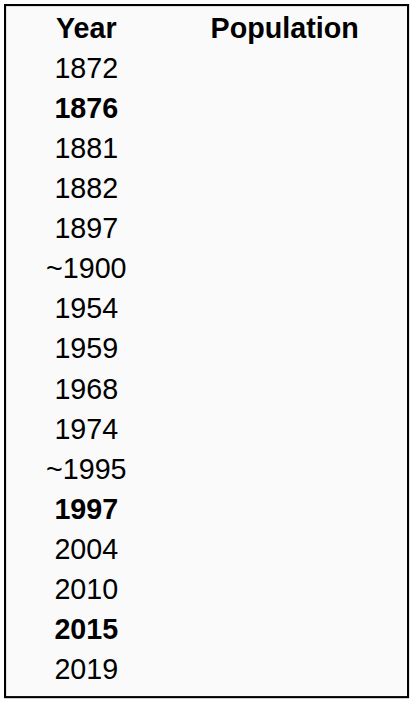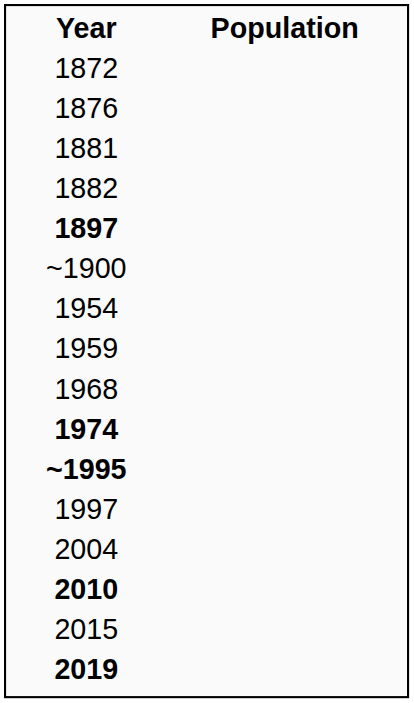(86, 108) bold -> (86, 108) normal
(86, 229) normal -> (86, 229) bold
(86, 429) normal -> (86, 429) bold
(86, 469) normal -> (86, 469) bold
(86, 509) bold -> (86, 509) normal
(86, 590) normal -> (86, 590) bold
(86, 630) bold -> (86, 630) normal
(86, 670) normal -> (86, 670) bold
